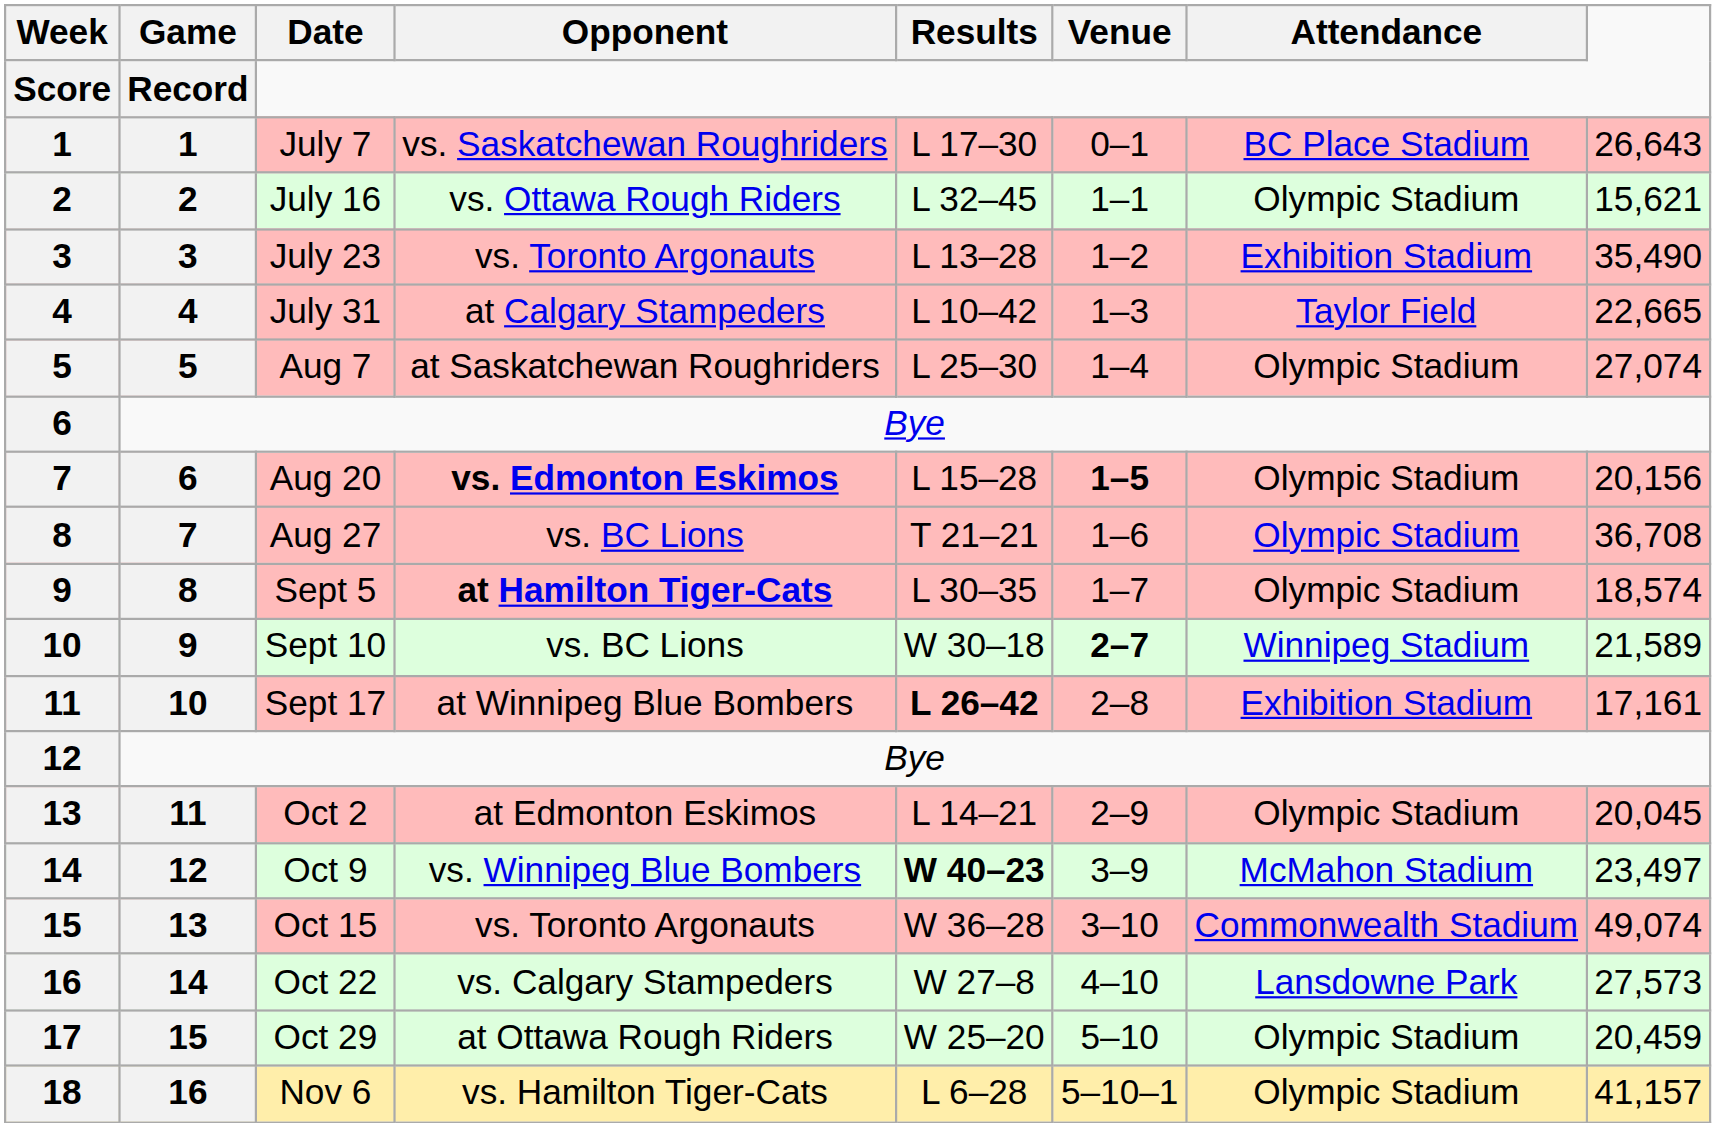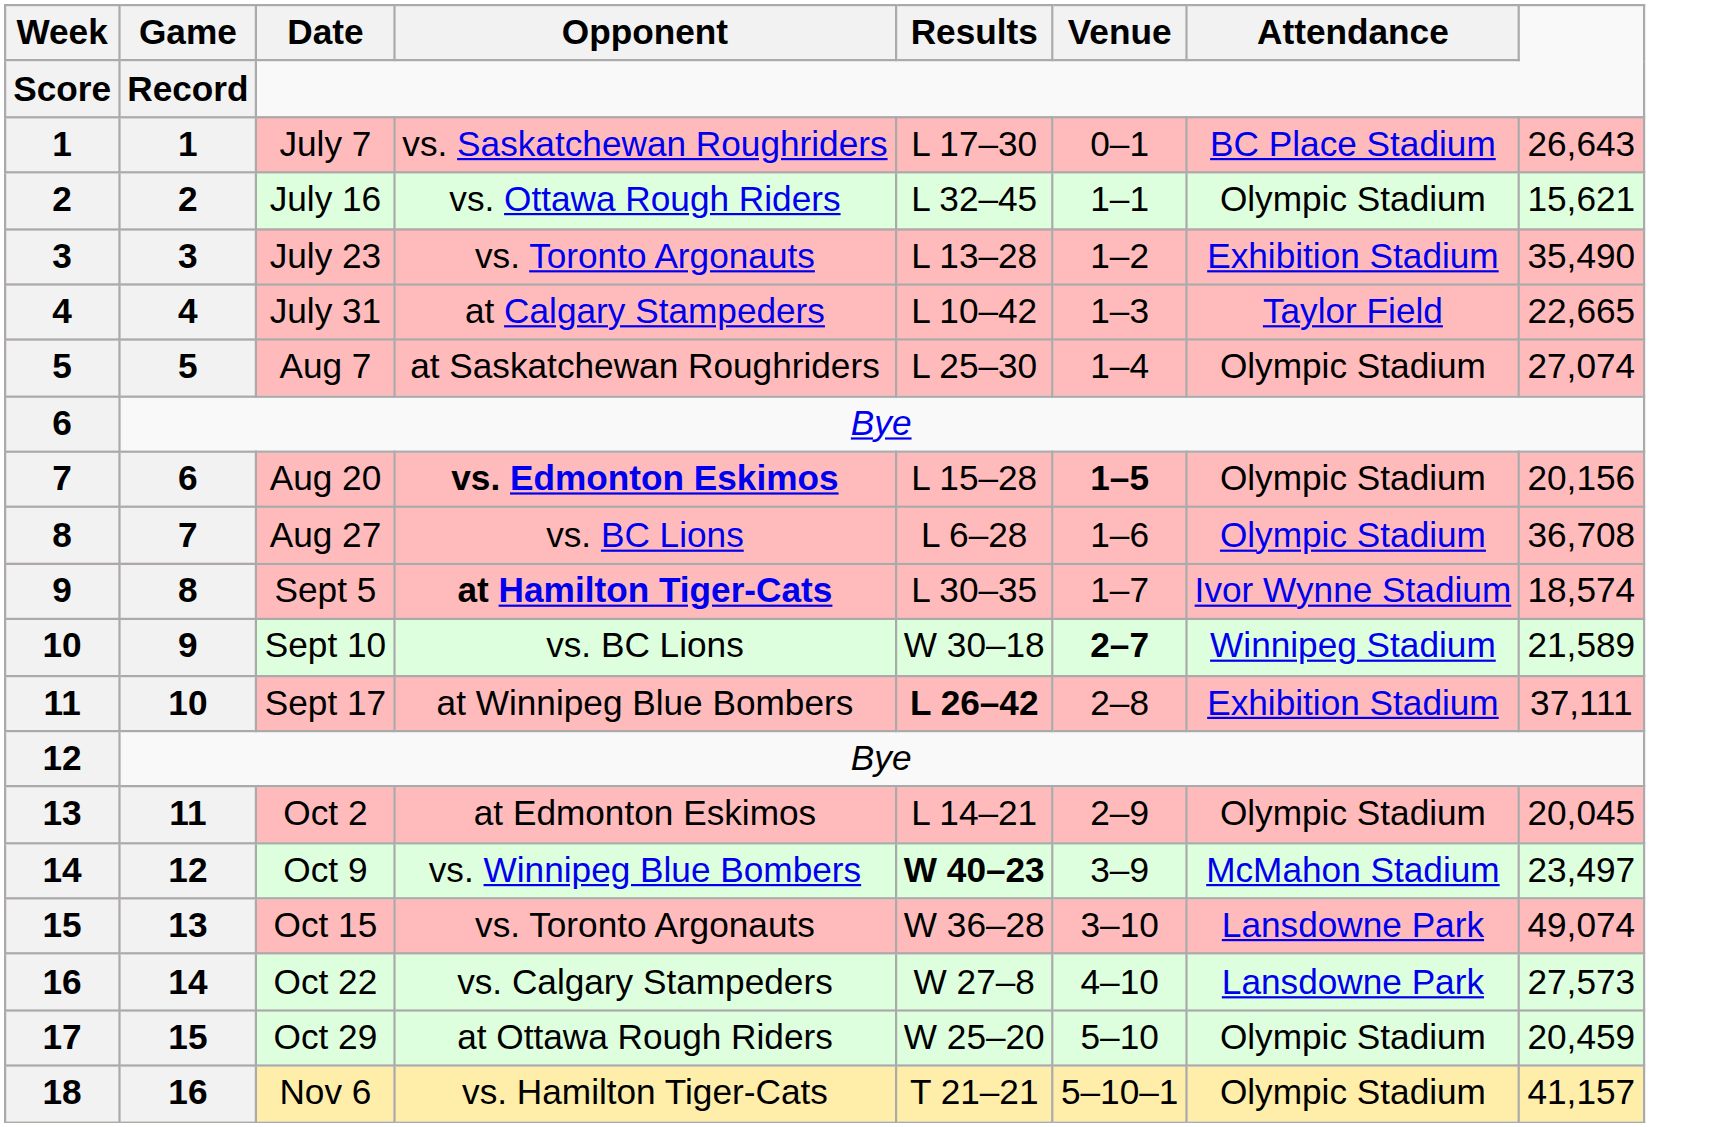(974, 534) T 21–21 -> (974, 534) L 6–28
(1386, 590) Olympic Stadium -> (1353, 590) Ivor Wynne Stadium
(1648, 702) 17,161 -> (1581, 702) 37,111
(1386, 925) Commonwealth Stadium -> (1353, 925) Lansdowne Park
(974, 1093) L 6–28 -> (974, 1093) T 21–21
